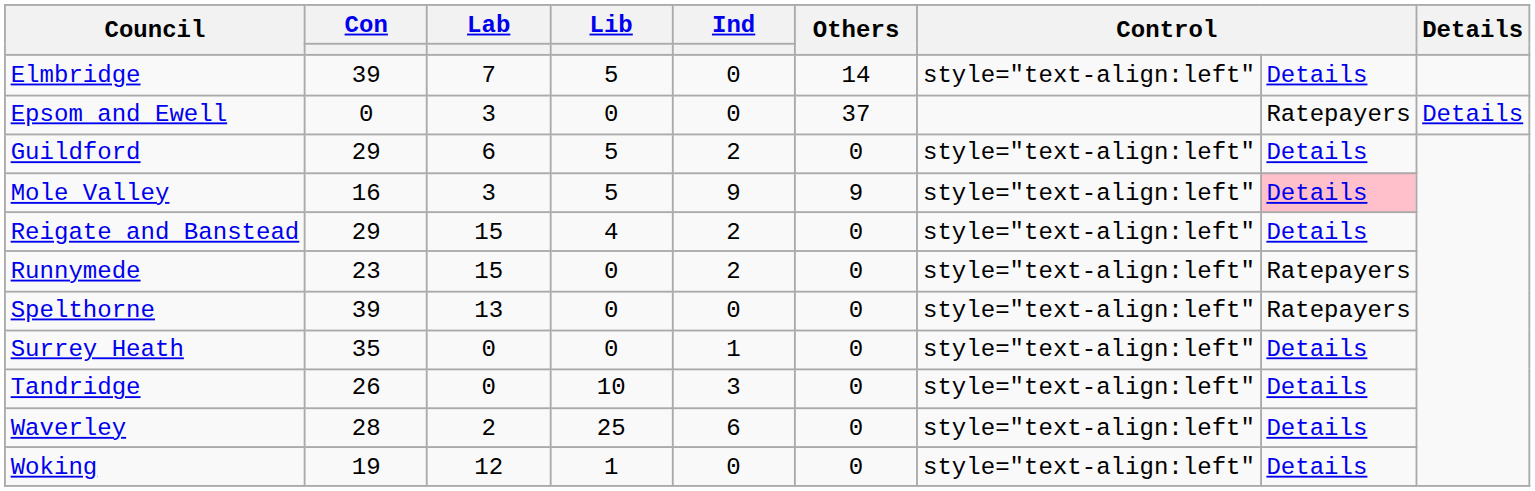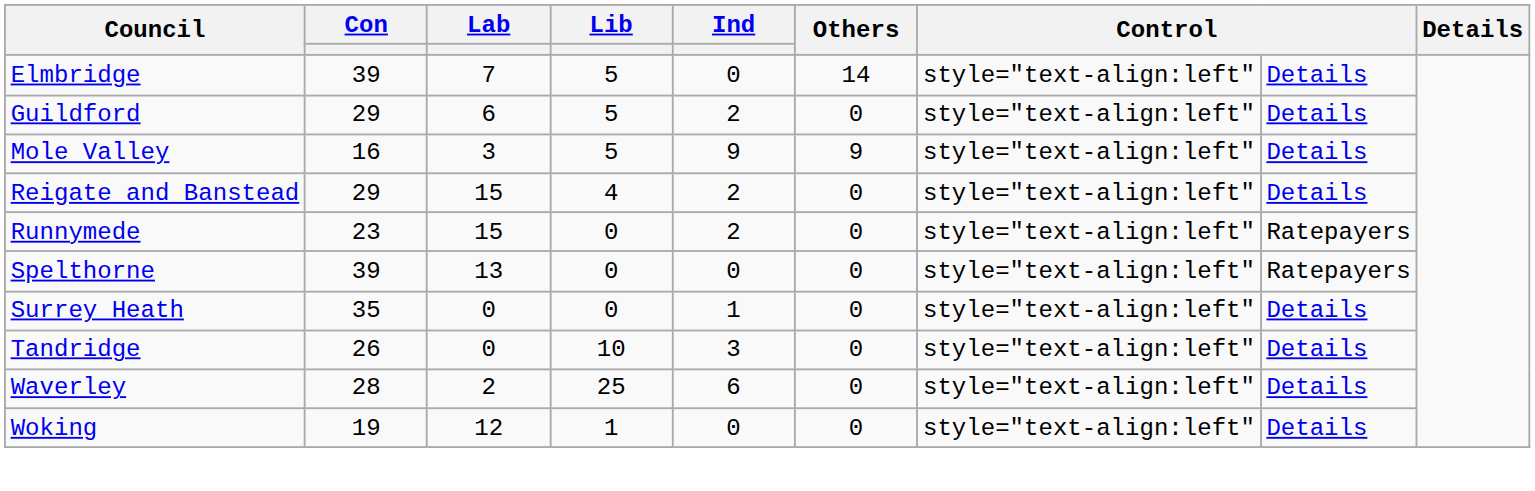- row: (119, 114)
(1317, 193) pink background -> (1317, 154) no background
